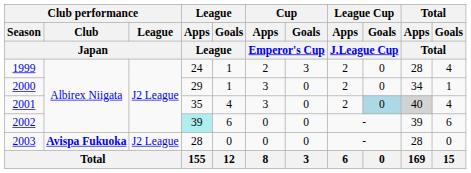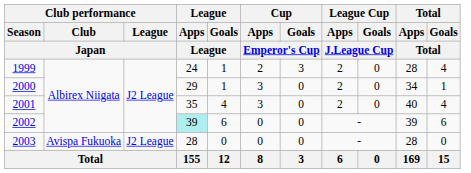(382, 104) lightblue background -> (377, 104) no background
(417, 104) lightgrey background -> (411, 104) no background
(86, 141) bold -> (84, 141) normal
